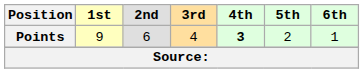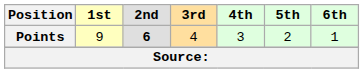(146, 37) normal -> (146, 37) bold
(241, 37) bold -> (241, 37) normal
